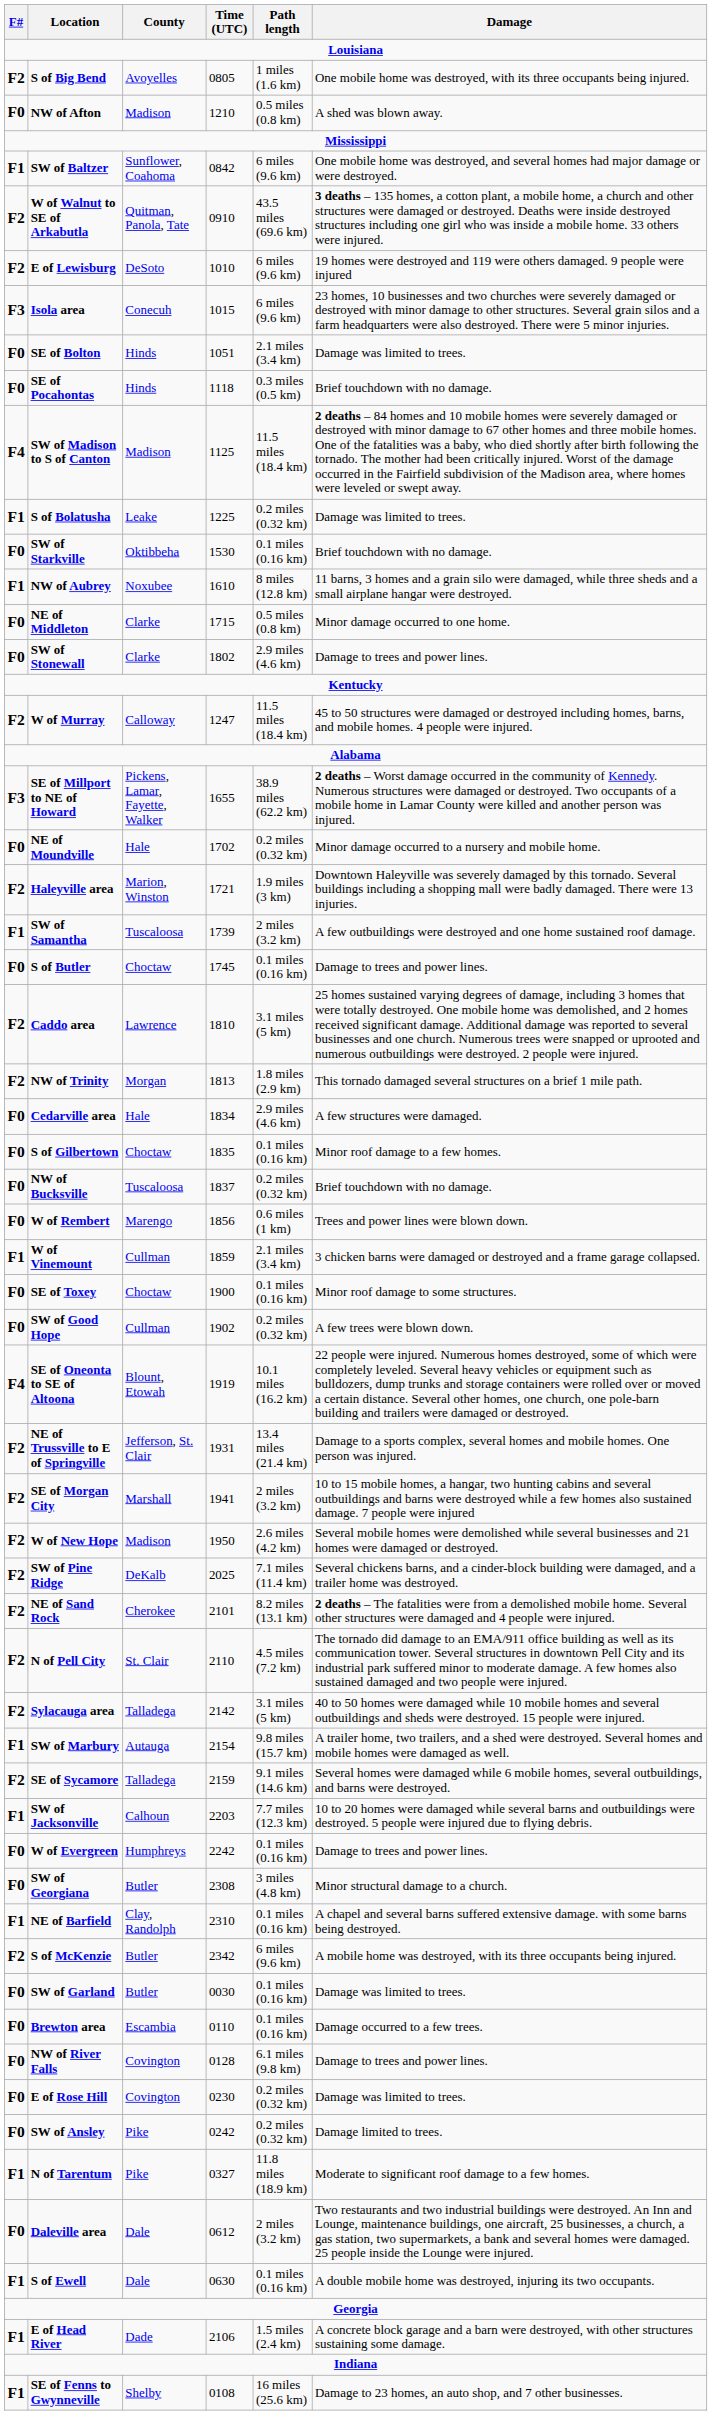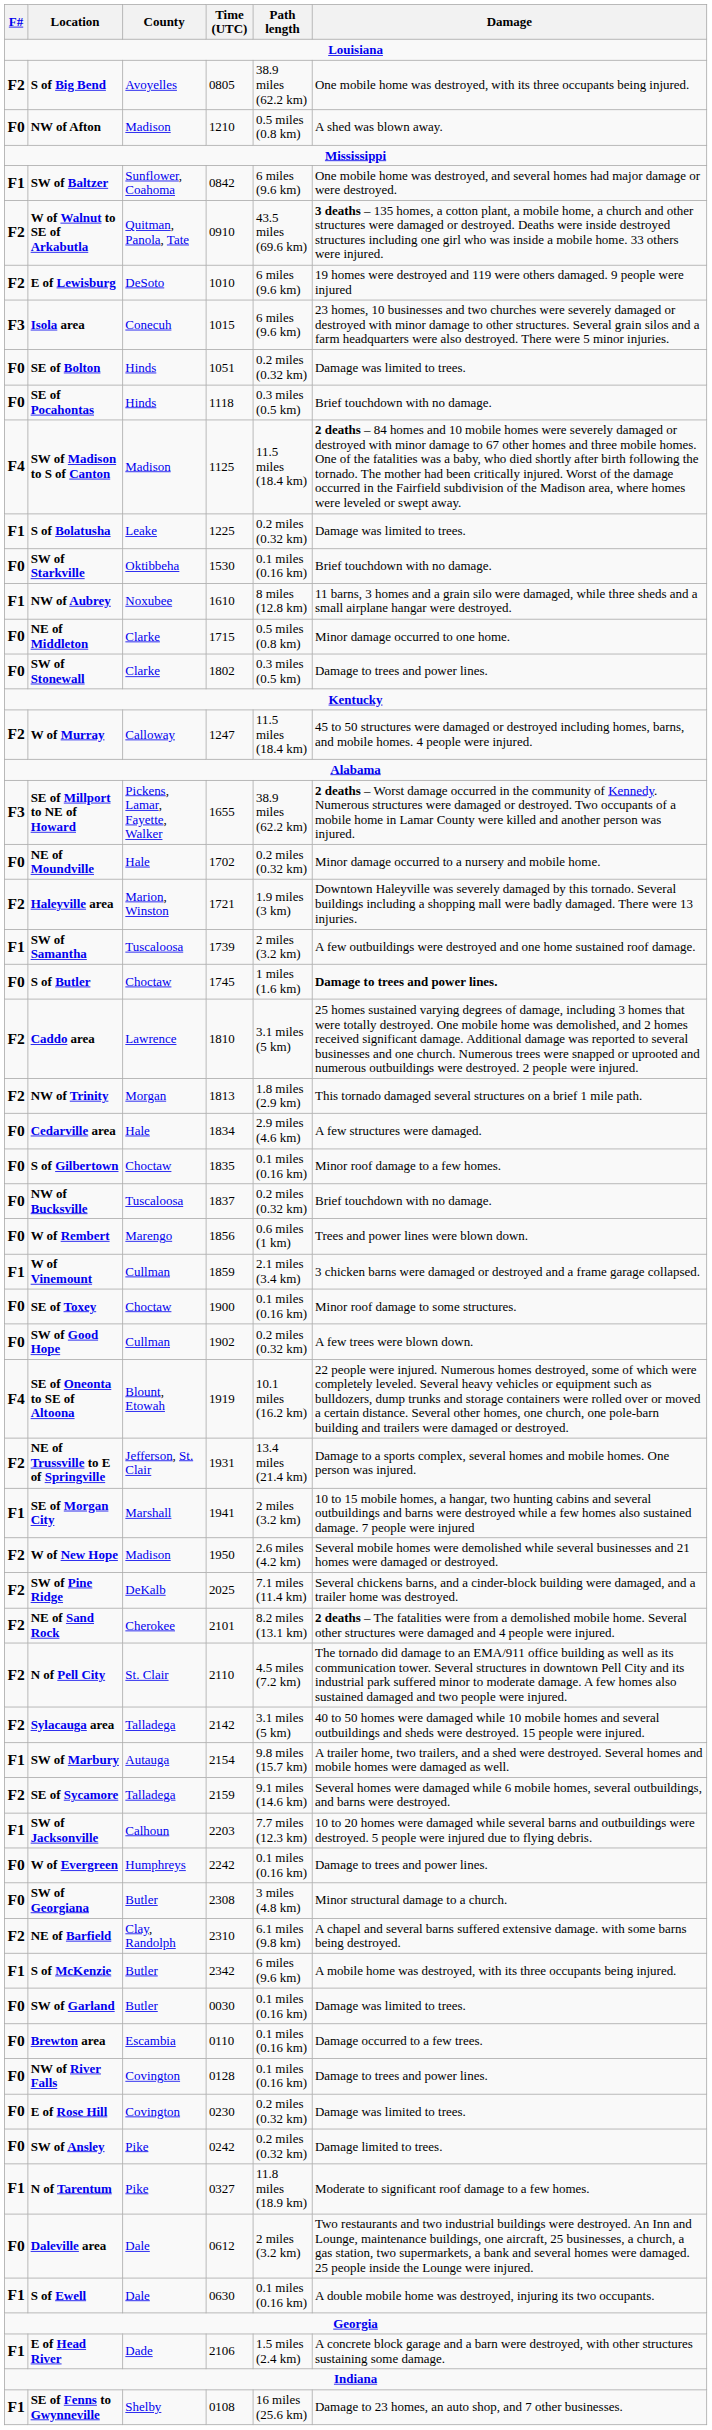(278, 77) 1 miles (1.6 km) -> (281, 85) 38.9 miles (62.2 km)
(280, 352) 2.1 miles (3.4 km) -> (281, 367) 0.2 miles (0.32 km)
(280, 657) 2.9 miles (4.6 km) -> (280, 671) 0.3 miles (0.5 km)
(281, 967) 0.1 miles (0.16 km) -> (278, 981) 1 miles (1.6 km)
(401, 967) normal -> (406, 981) bold
(16, 1498) F2 -> (16, 1512) F1
(16, 1921) F1 -> (16, 1935) F2
(281, 1921) 0.1 miles (0.16 km) -> (280, 1935) 6.1 miles (9.8 km)
(16, 1956) F2 -> (16, 1970) F1
(280, 2061) 6.1 miles (9.8 km) -> (281, 2076) 0.1 miles (0.16 km)
